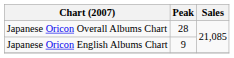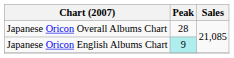(183, 45) no background -> (183, 45) paleturquoise background
